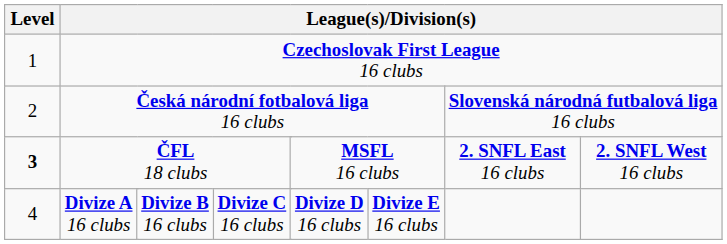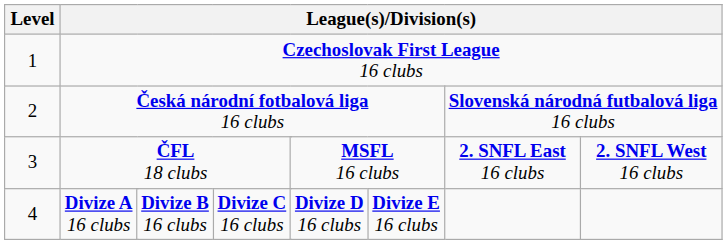(33, 162) bold -> (33, 162) normal
